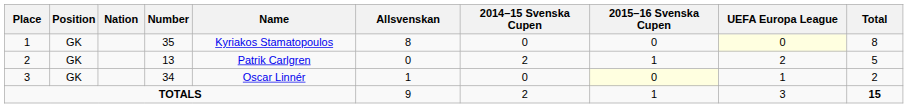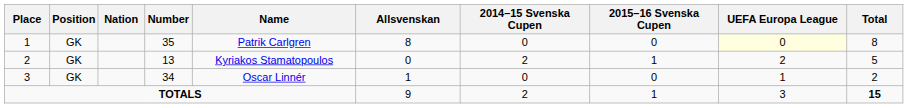(274, 43) Kyriakos Stamatopoulos -> (274, 43) Patrik Carlgren
(274, 60) Patrik Carlgren -> (274, 60) Kyriakos Stamatopoulos
(654, 77) lightyellow background -> (654, 77) no background
